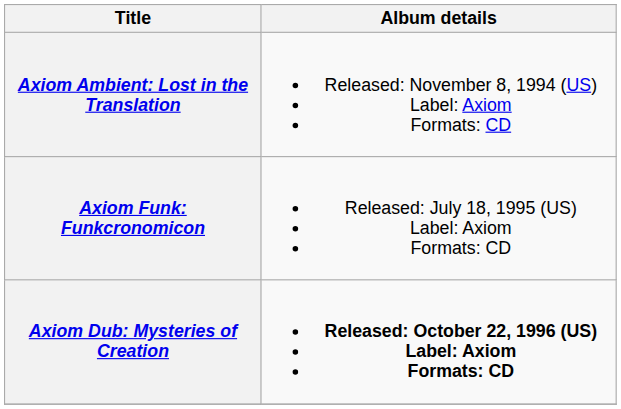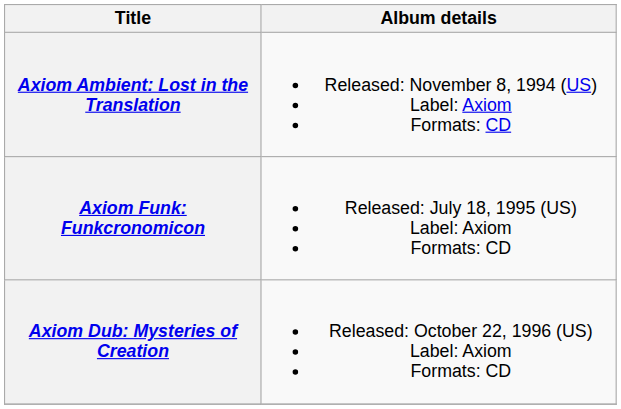(439, 352) bold -> (439, 352) normal
